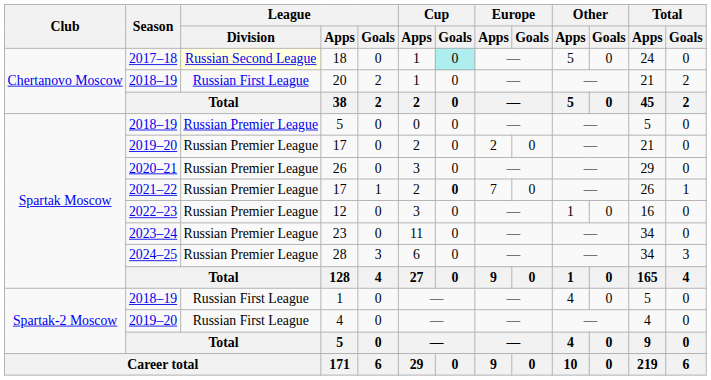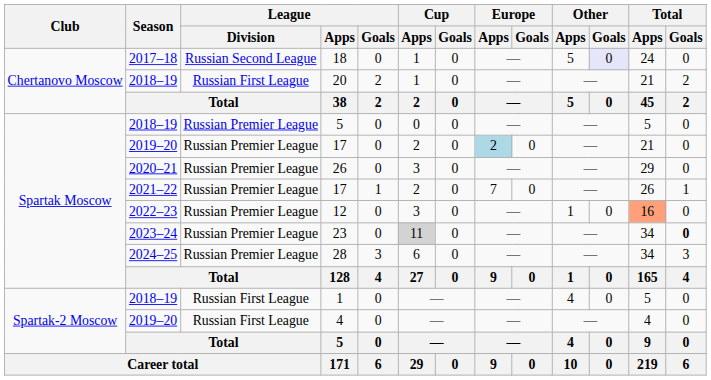(251, 59) lightyellow background -> (251, 59) no background
(455, 59) paleturquoise background -> (455, 59) no background
(609, 59) no background -> (609, 59) lavender background
(493, 146) no background -> (493, 146) lightblue background
(455, 189) bold -> (455, 189) normal
(647, 211) no background -> (647, 211) lightsalmon background
(417, 233) no background -> (417, 233) lightgrey background
(686, 233) normal -> (686, 233) bold
